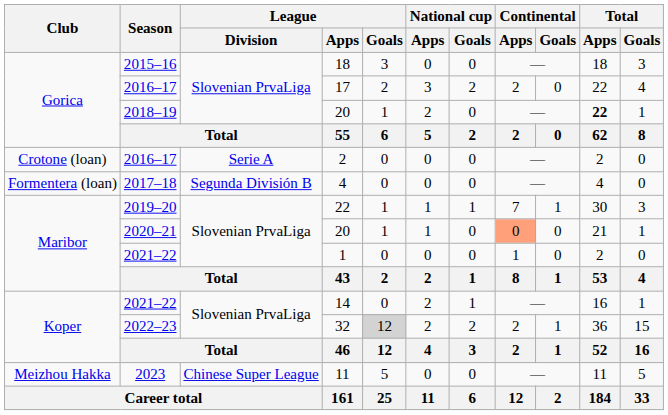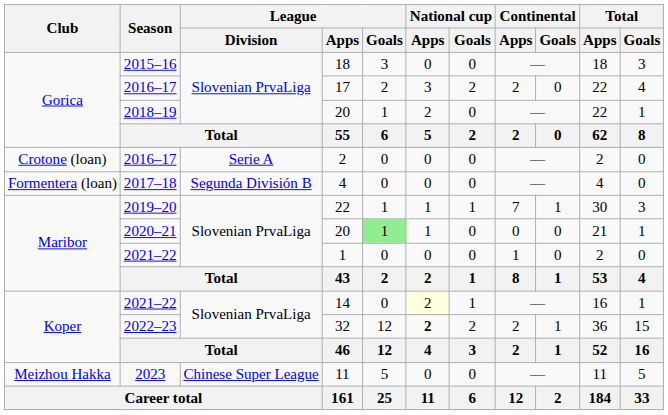(600, 111) bold -> (600, 111) normal
(384, 231) no background -> (384, 231) lightgreen background
(516, 231) lightsalmon background -> (516, 231) no background
(428, 302) no background -> (428, 302) lightyellow background
(384, 326) lightgrey background -> (384, 326) no background
(428, 326) normal -> (428, 326) bold
